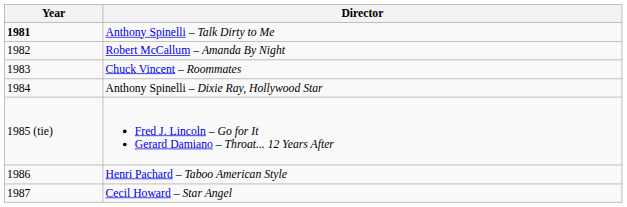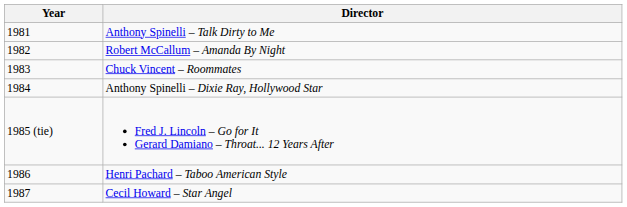(19, 32) bold -> (19, 32) normal
